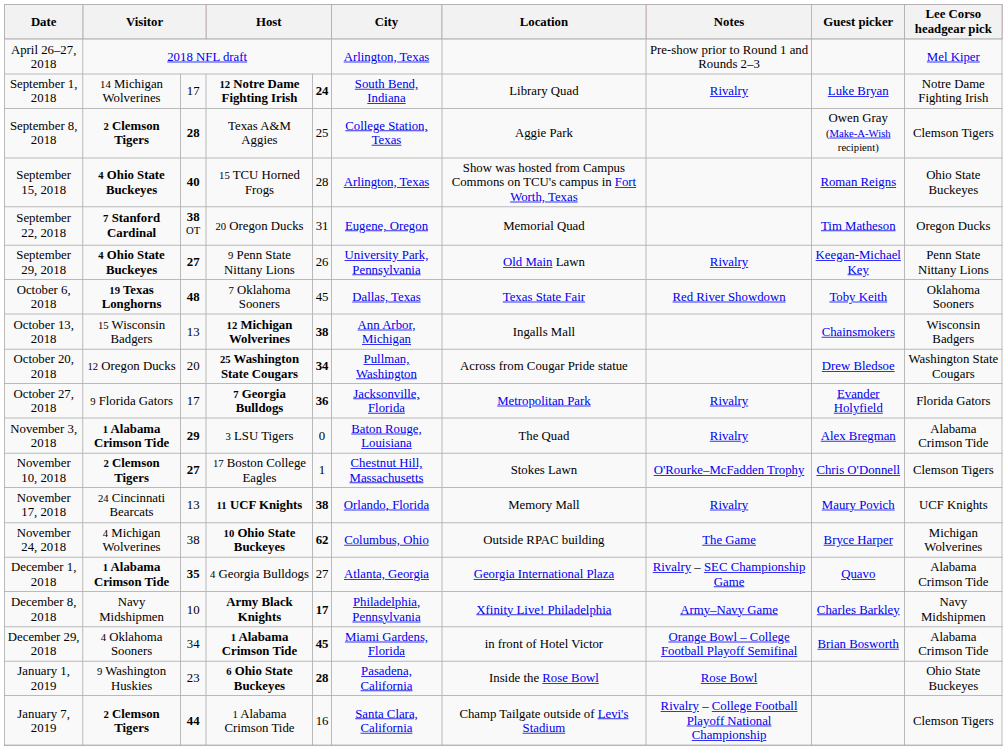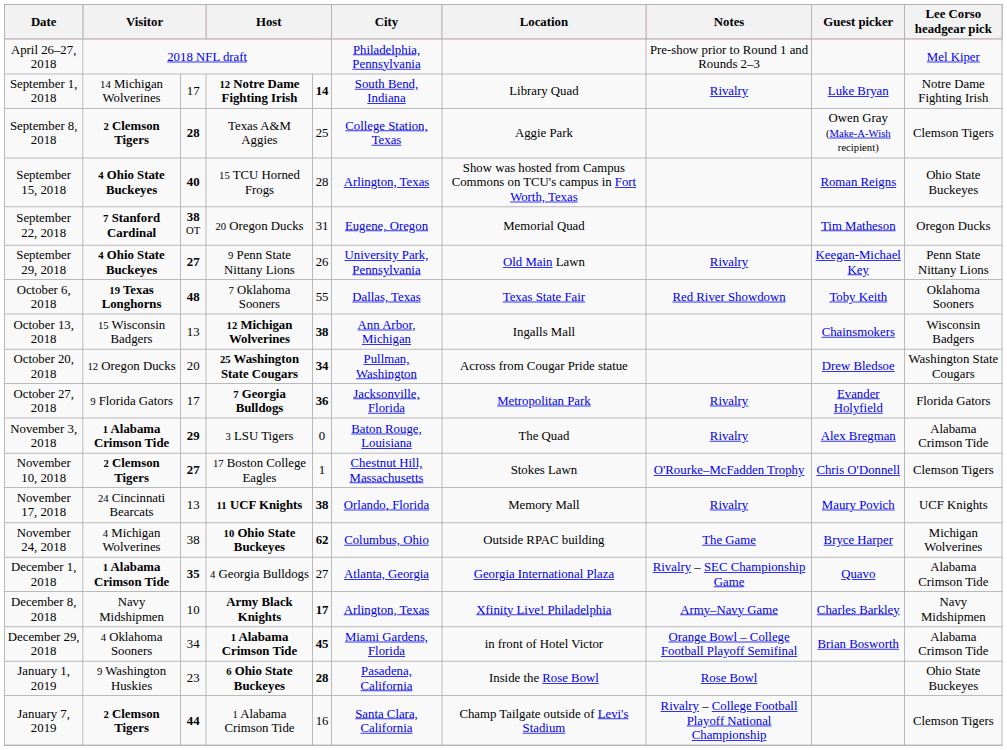(386, 56) Arlington, Texas -> (386, 56) Philadelphia, Pennsylvania
(322, 91) 24 -> (322, 91) 14
(322, 297) 45 -> (322, 297) 55
(386, 609) Philadelphia, Pennsylvania -> (386, 609) Arlington, Texas
